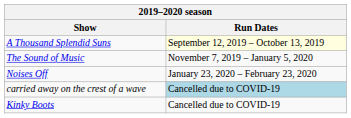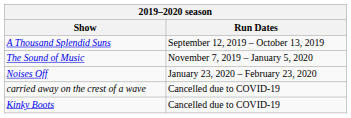(246, 43) lightyellow background -> (246, 43) no background
(224, 89) lightblue background -> (224, 89) no background
